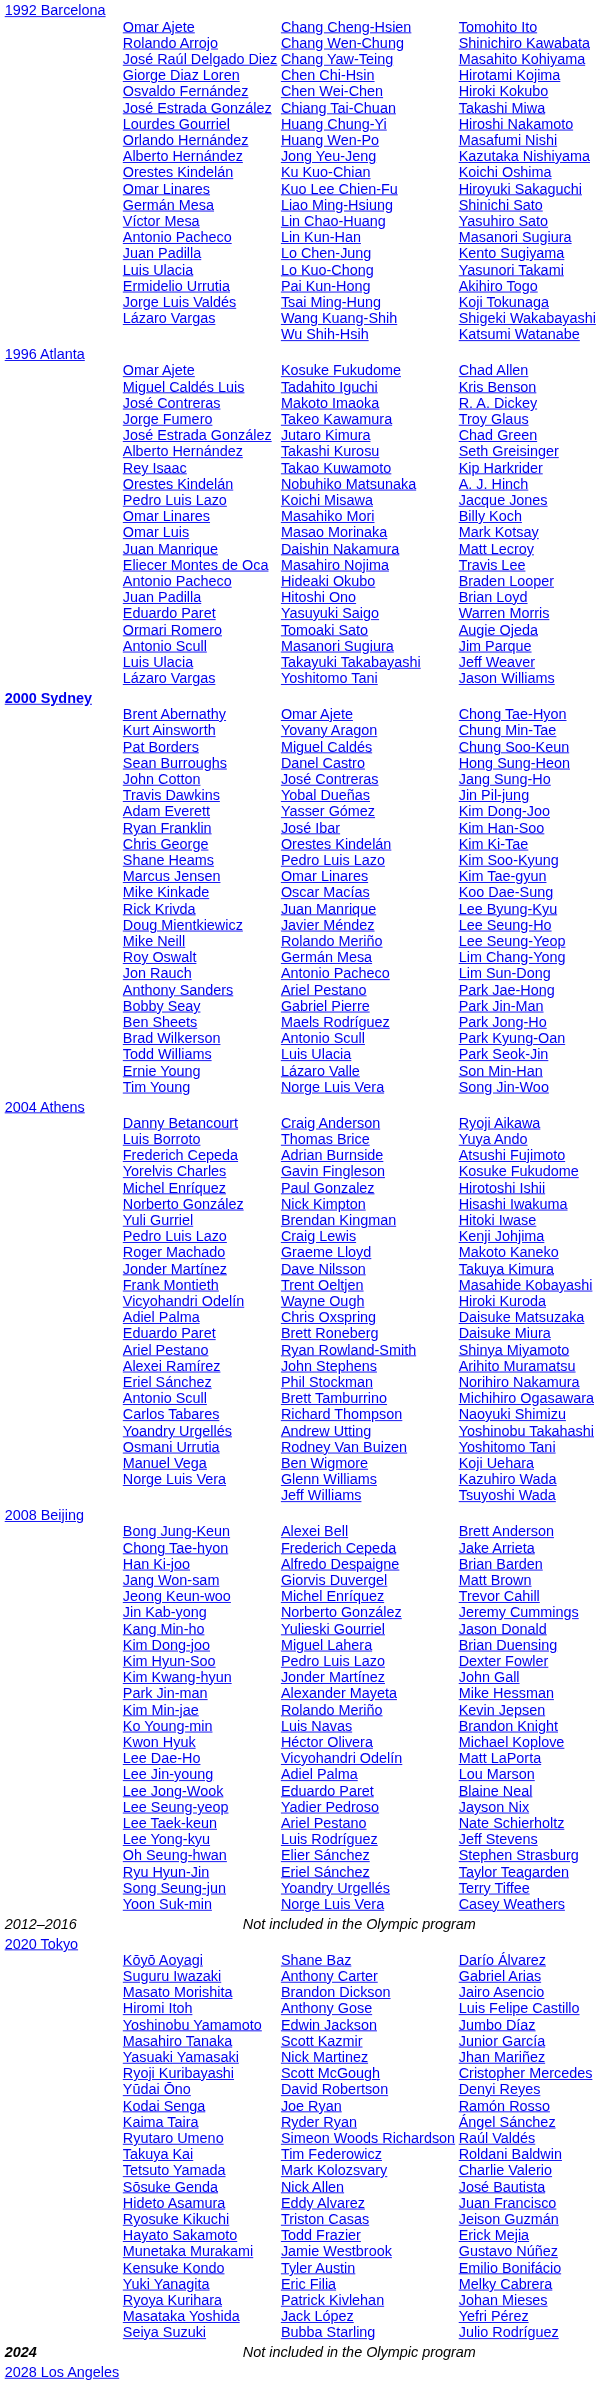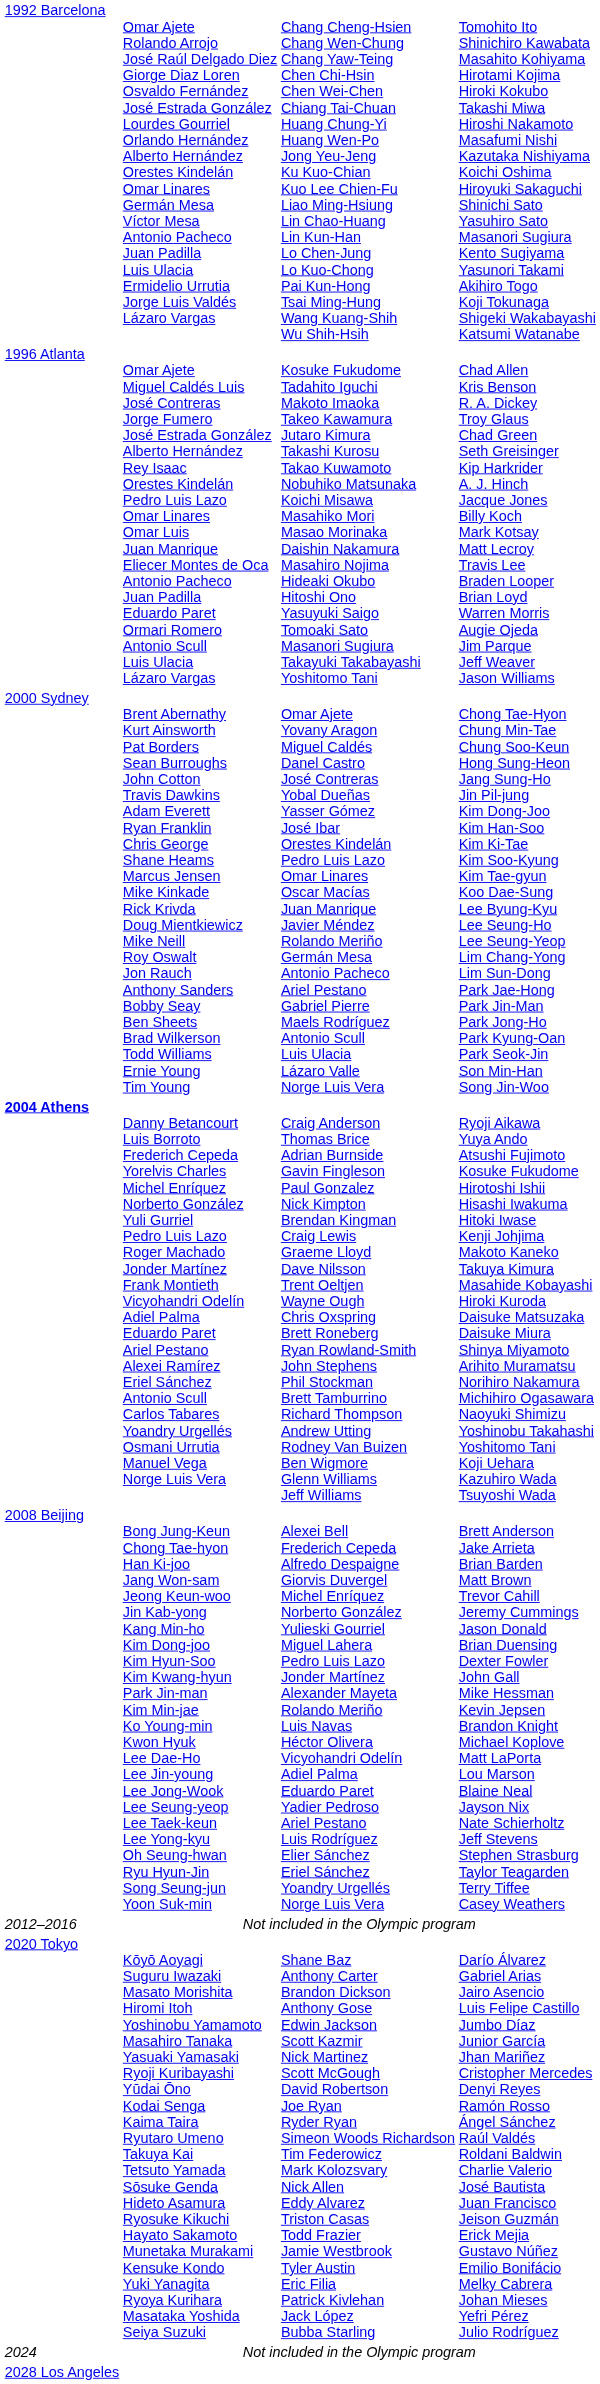(48, 698) bold -> (47, 698) normal
(45, 1107) normal -> (47, 1107) bold
(21, 2352) bold -> (21, 2352) normal
